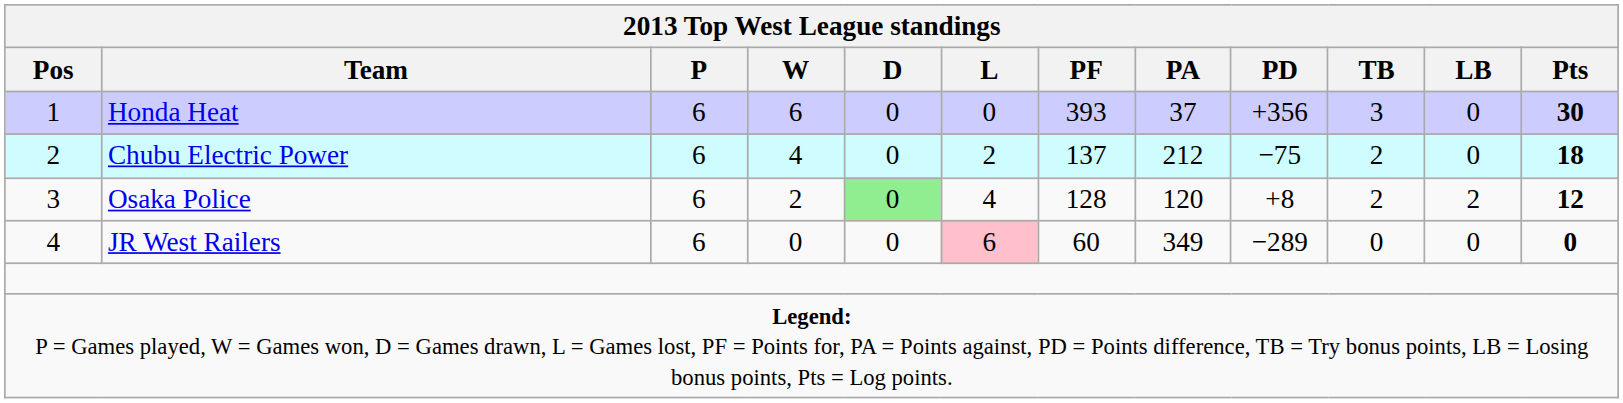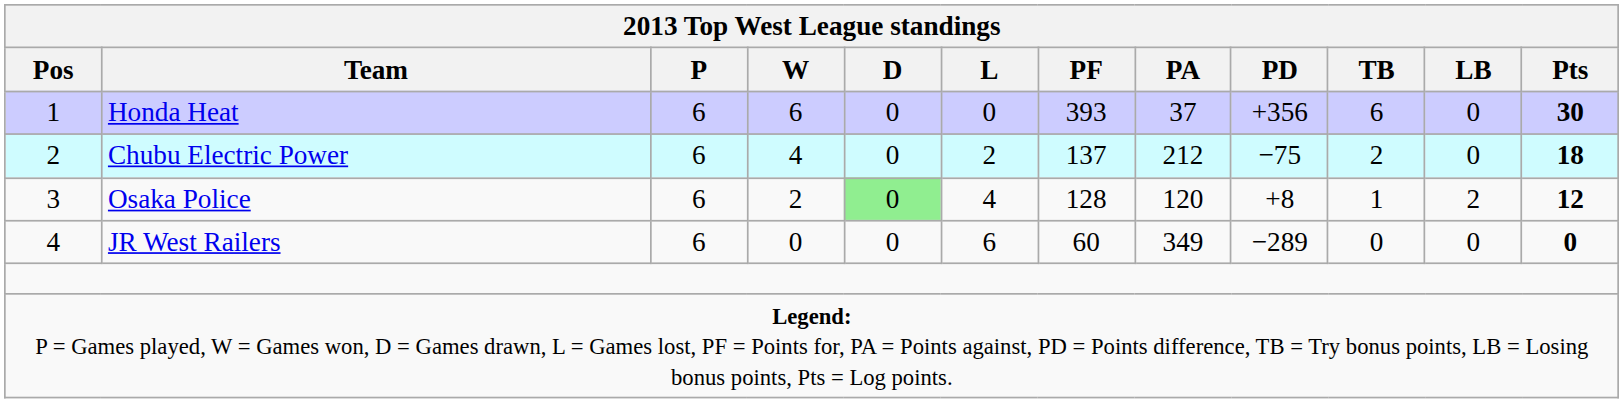(1377, 112) 3 -> (1377, 112) 6
(1377, 198) 2 -> (1377, 198) 1
(989, 241) pink background -> (989, 241) no background
